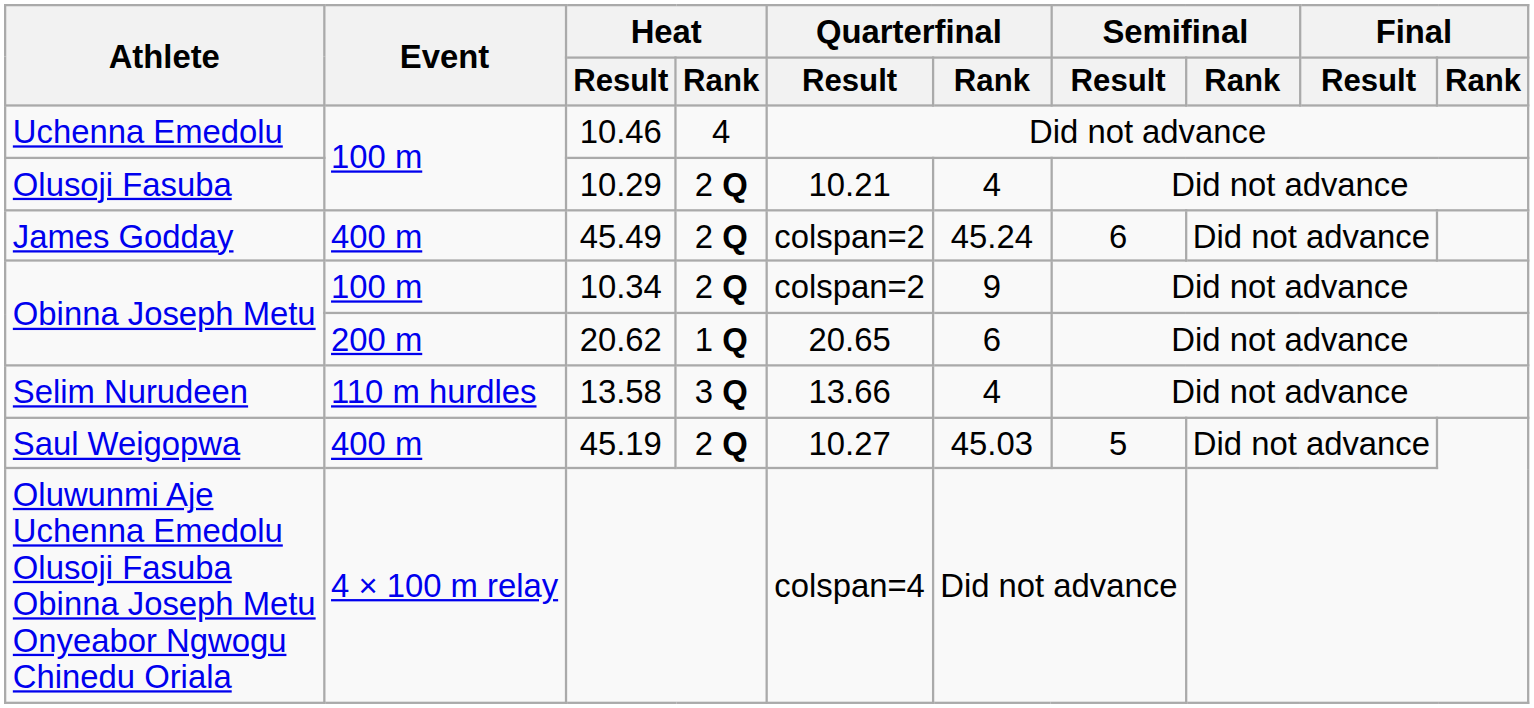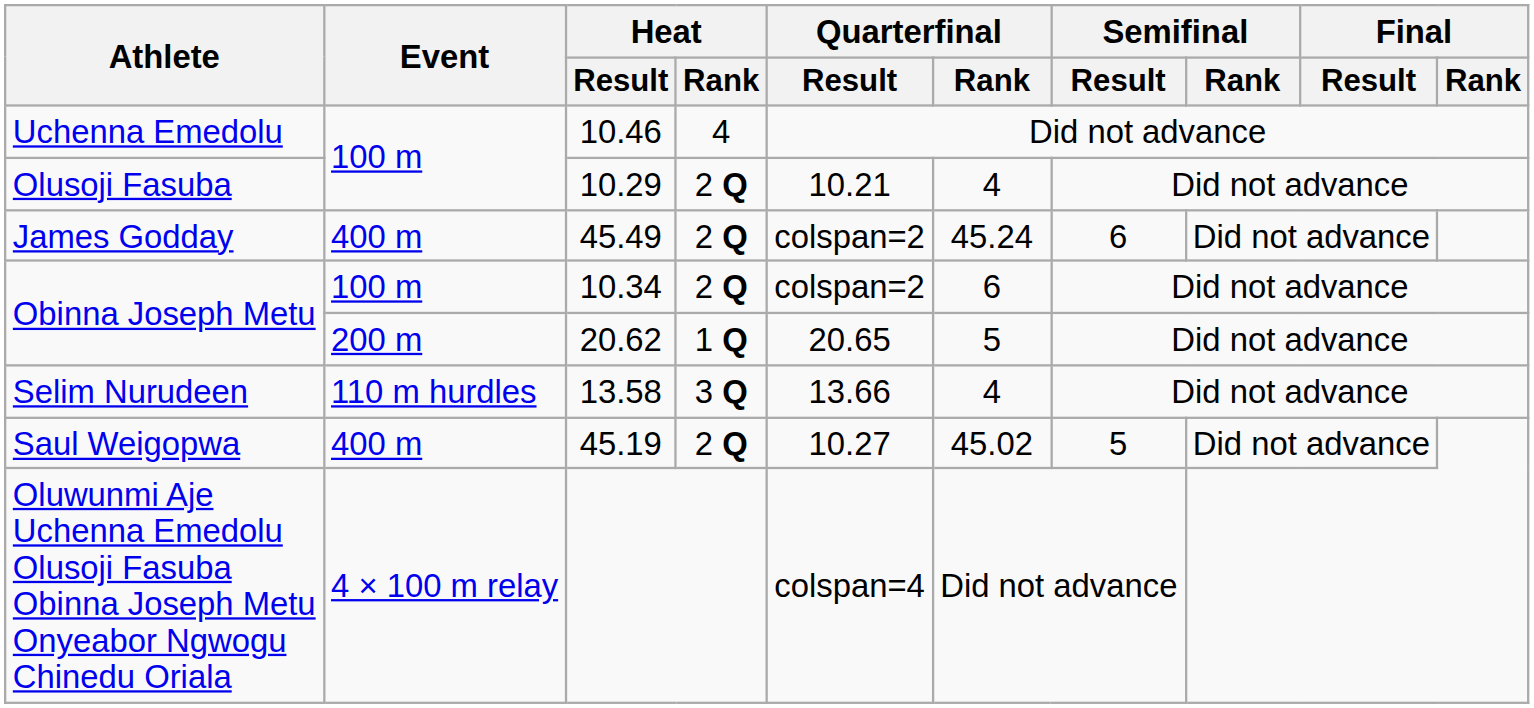(992, 288) 9 -> (992, 288) 6
(992, 340) 6 -> (992, 340) 5
(992, 444) 45.03 -> (992, 444) 45.02
